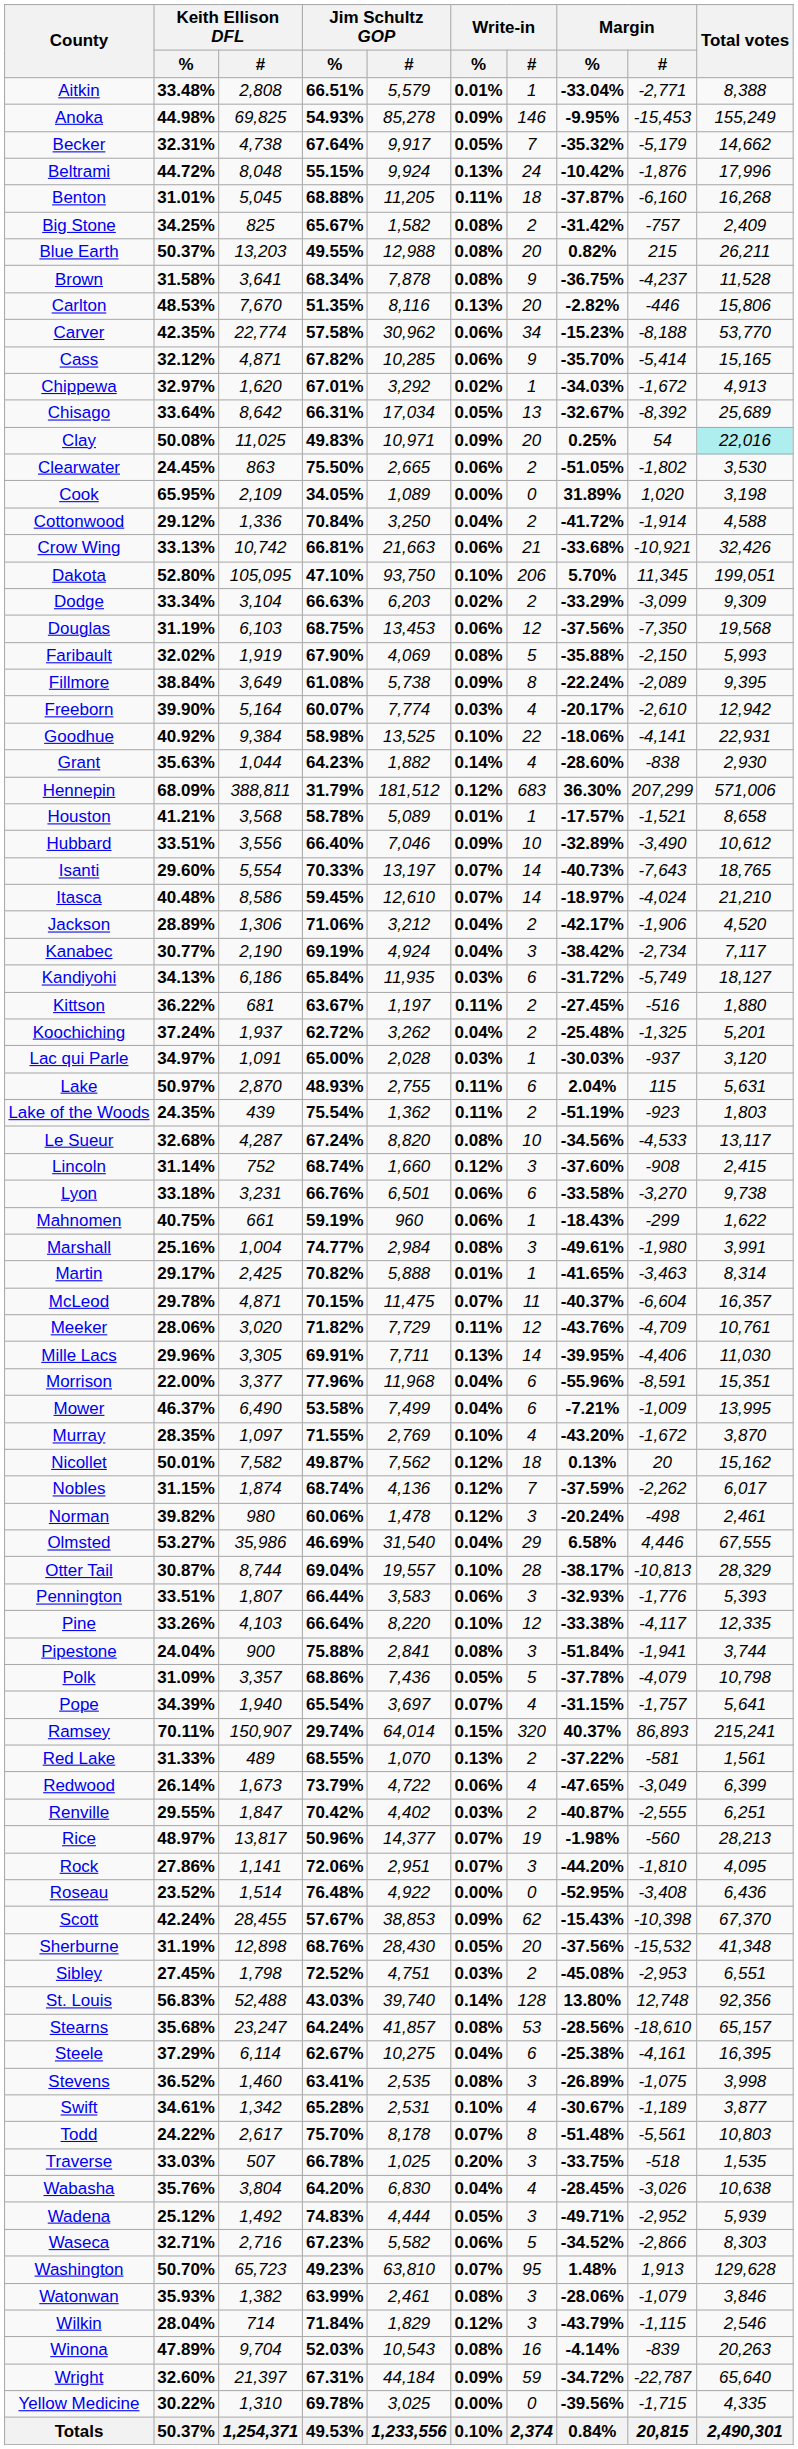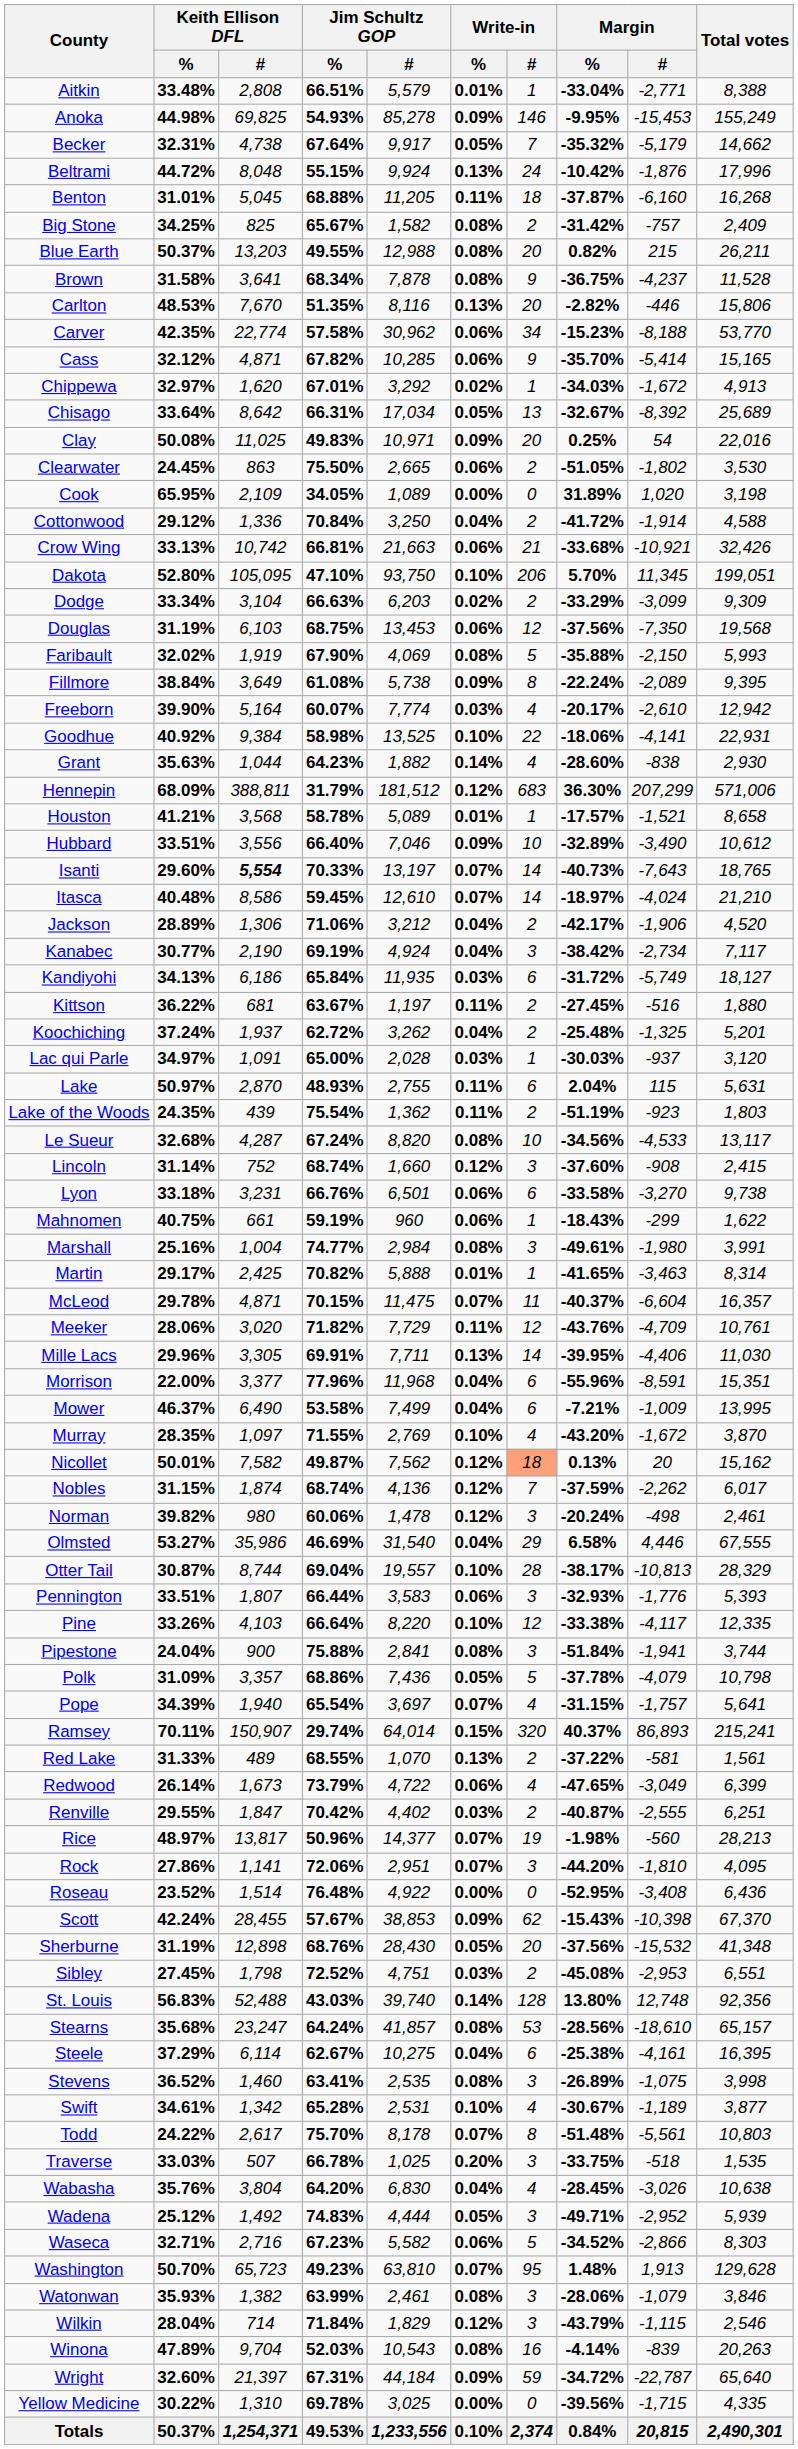(745, 440) paleturquoise background -> (745, 440) no background
(260, 870) normal -> (260, 870) bold
(532, 1462) no background -> (532, 1462) lightsalmon background
